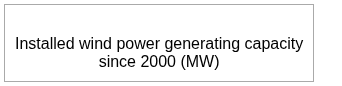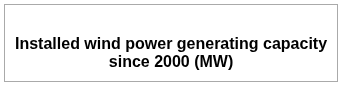(159, 52) normal -> (171, 52) bold
